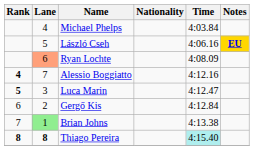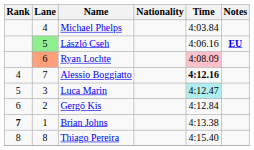(45, 43) no background -> (45, 43) lightgreen background
(235, 43) gold background -> (235, 43) no background
(203, 59) no background -> (204, 59) pink background
(18, 75) bold -> (18, 75) normal
(203, 75) normal -> (204, 75) bold
(18, 91) bold -> (18, 91) normal
(203, 91) no background -> (204, 91) paleturquoise background
(18, 122) normal -> (18, 122) bold
(45, 122) lightgreen background -> (45, 122) no background
(18, 138) bold -> (18, 138) normal
(45, 138) bold -> (45, 138) normal
(203, 138) paleturquoise background -> (204, 138) no background
